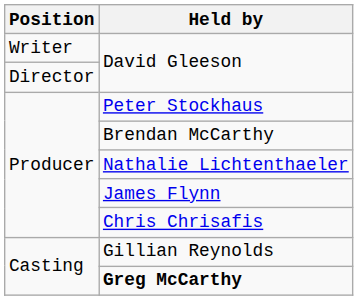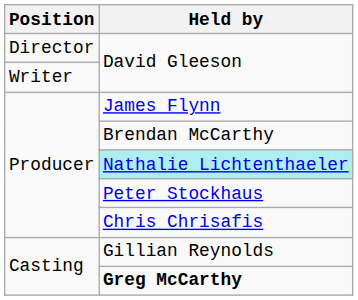(41, 48) Writer -> (52, 48) Director
(52, 77) Director -> (41, 77) Writer
(183, 106) Peter Stockhaus -> (162, 106) James Flynn
(226, 164) no background -> (226, 164) paleturquoise background
(162, 193) James Flynn -> (183, 193) Peter Stockhaus
